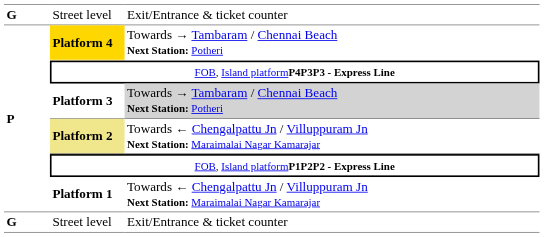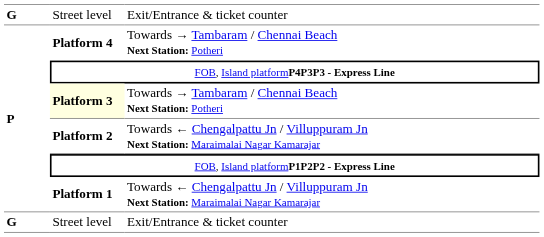(82, 42) gold background -> (82, 42) no background
(82, 100) no background -> (82, 100) lightyellow background
(232, 100) lightgrey background -> (232, 100) no background
(82, 136) khaki background -> (82, 136) no background
